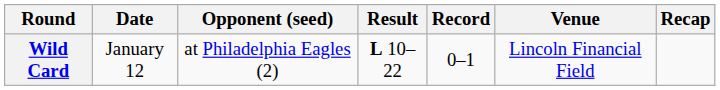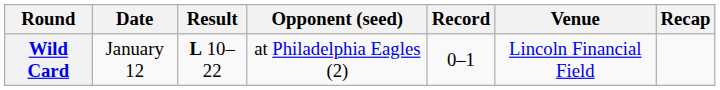columns swapped: (267, 19) <-> (393, 19)
